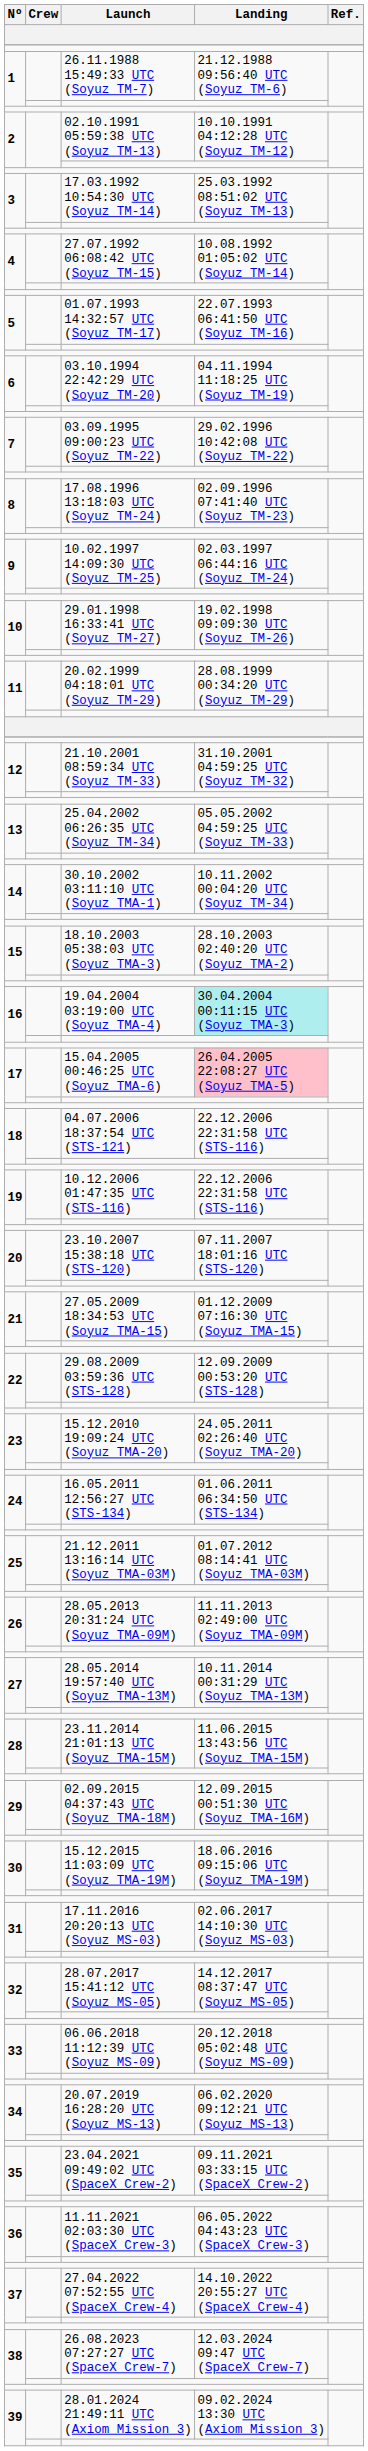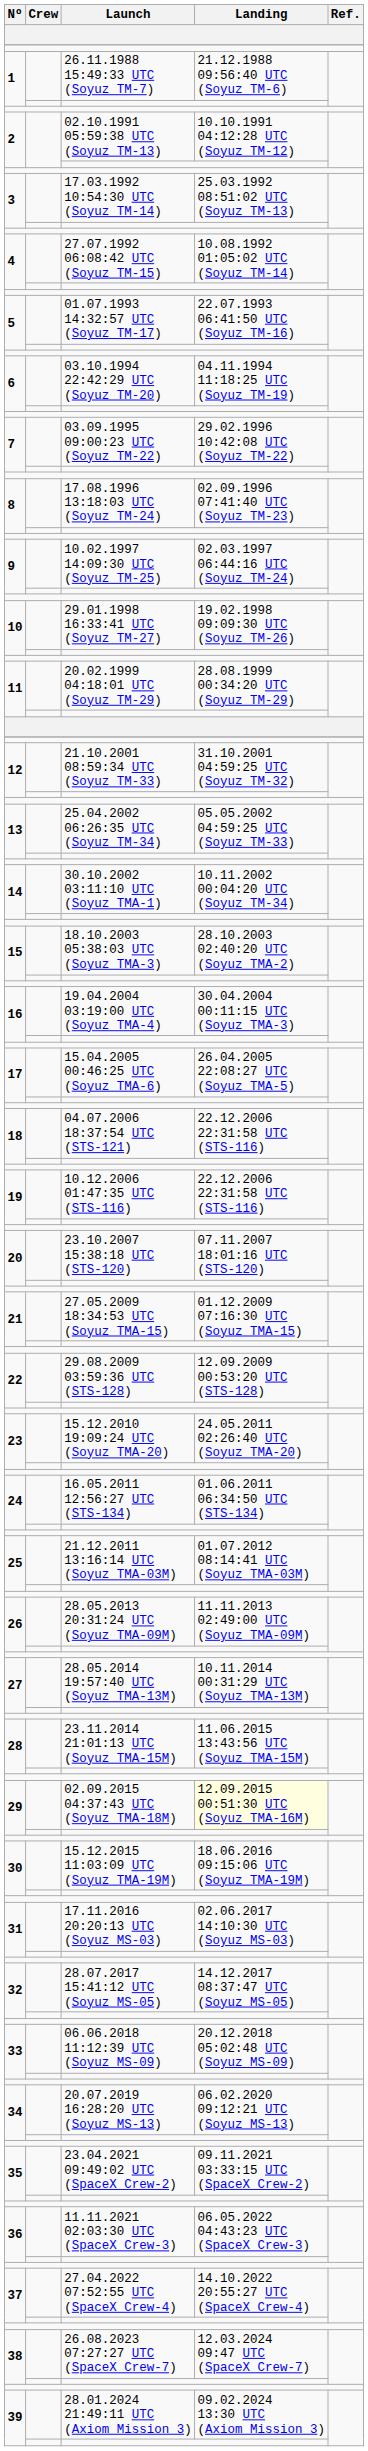(246, 1011) paleturquoise background -> (246, 1011) no background
(246, 1072) pink background -> (246, 1072) no background
(254, 1805) no background -> (254, 1805) lightyellow background
